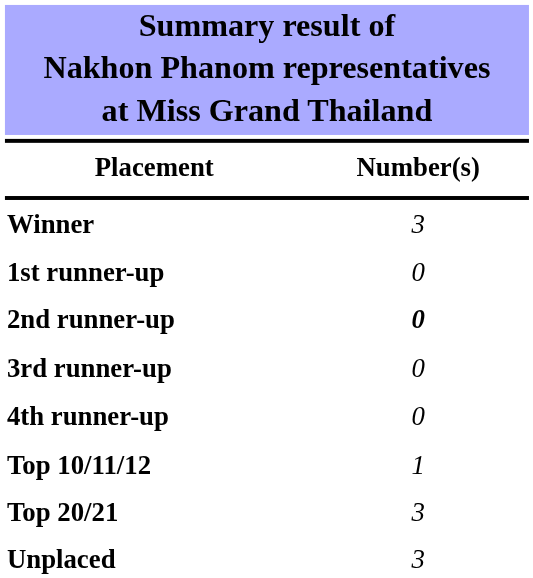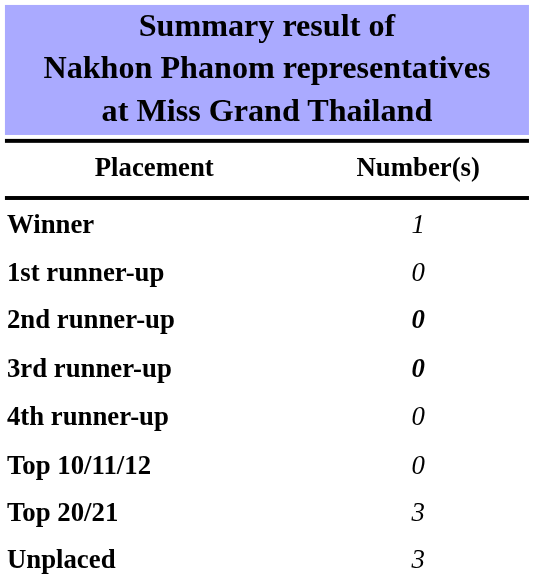(418, 224) 3 -> (418, 224) 1
(418, 368) normal -> (418, 368) bold
(418, 464) 1 -> (418, 464) 0
